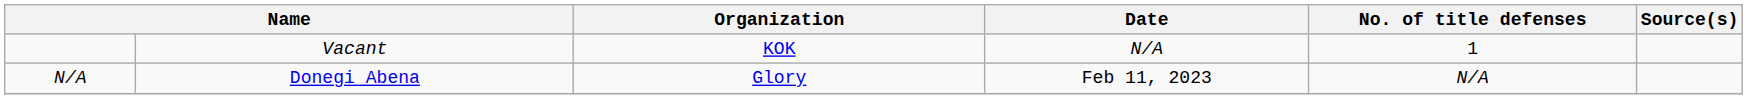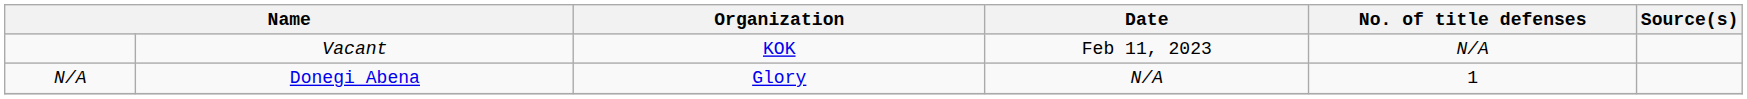(1147, 49) N/A -> (1147, 49) Feb 11, 2023
(1473, 49) 1 -> (1473, 49) N/A
(1147, 78) Feb 11, 2023 -> (1147, 78) N/A
(1473, 78) N/A -> (1473, 78) 1
